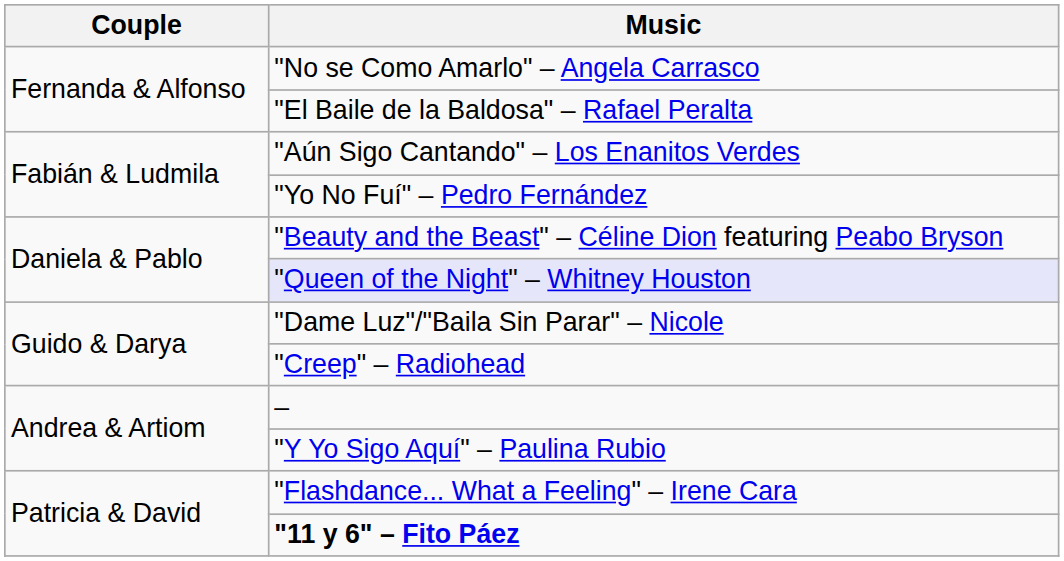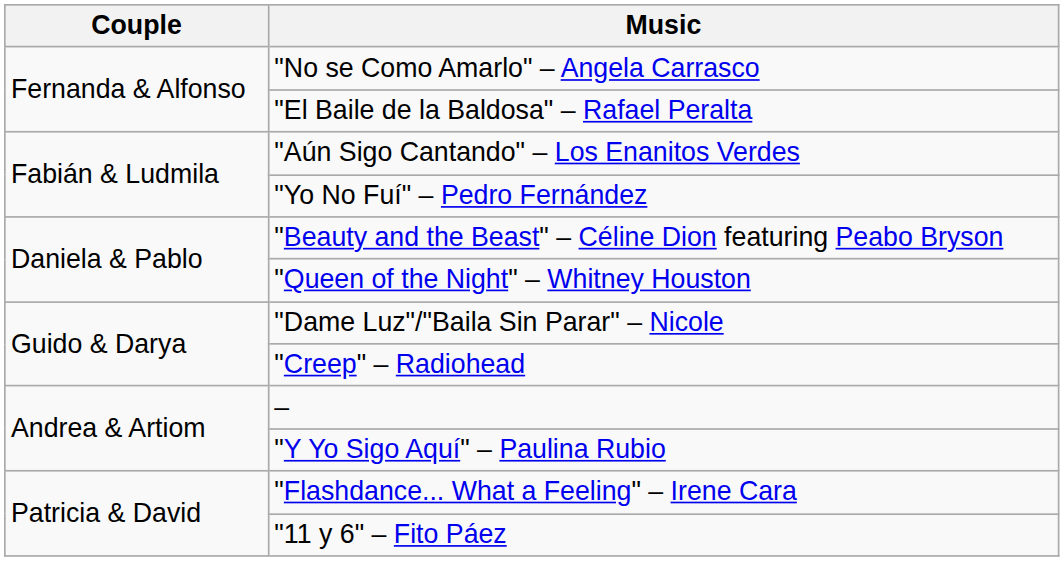(513, 279) lavender background -> (513, 279) no background
(397, 534) bold -> (391, 534) normal
